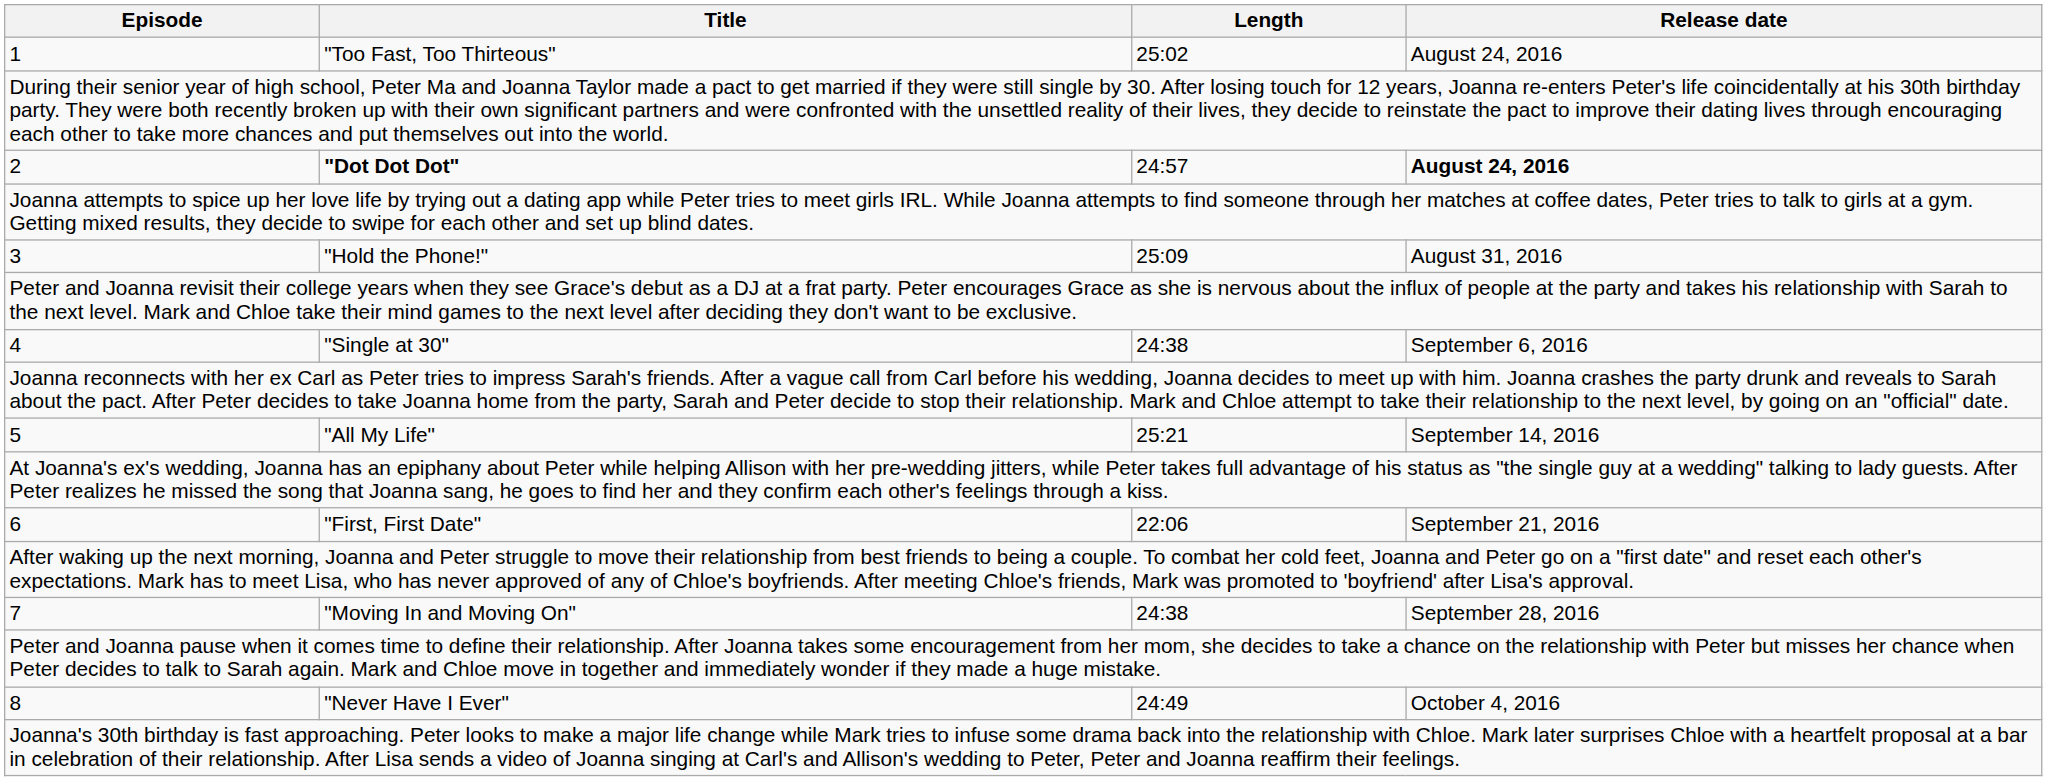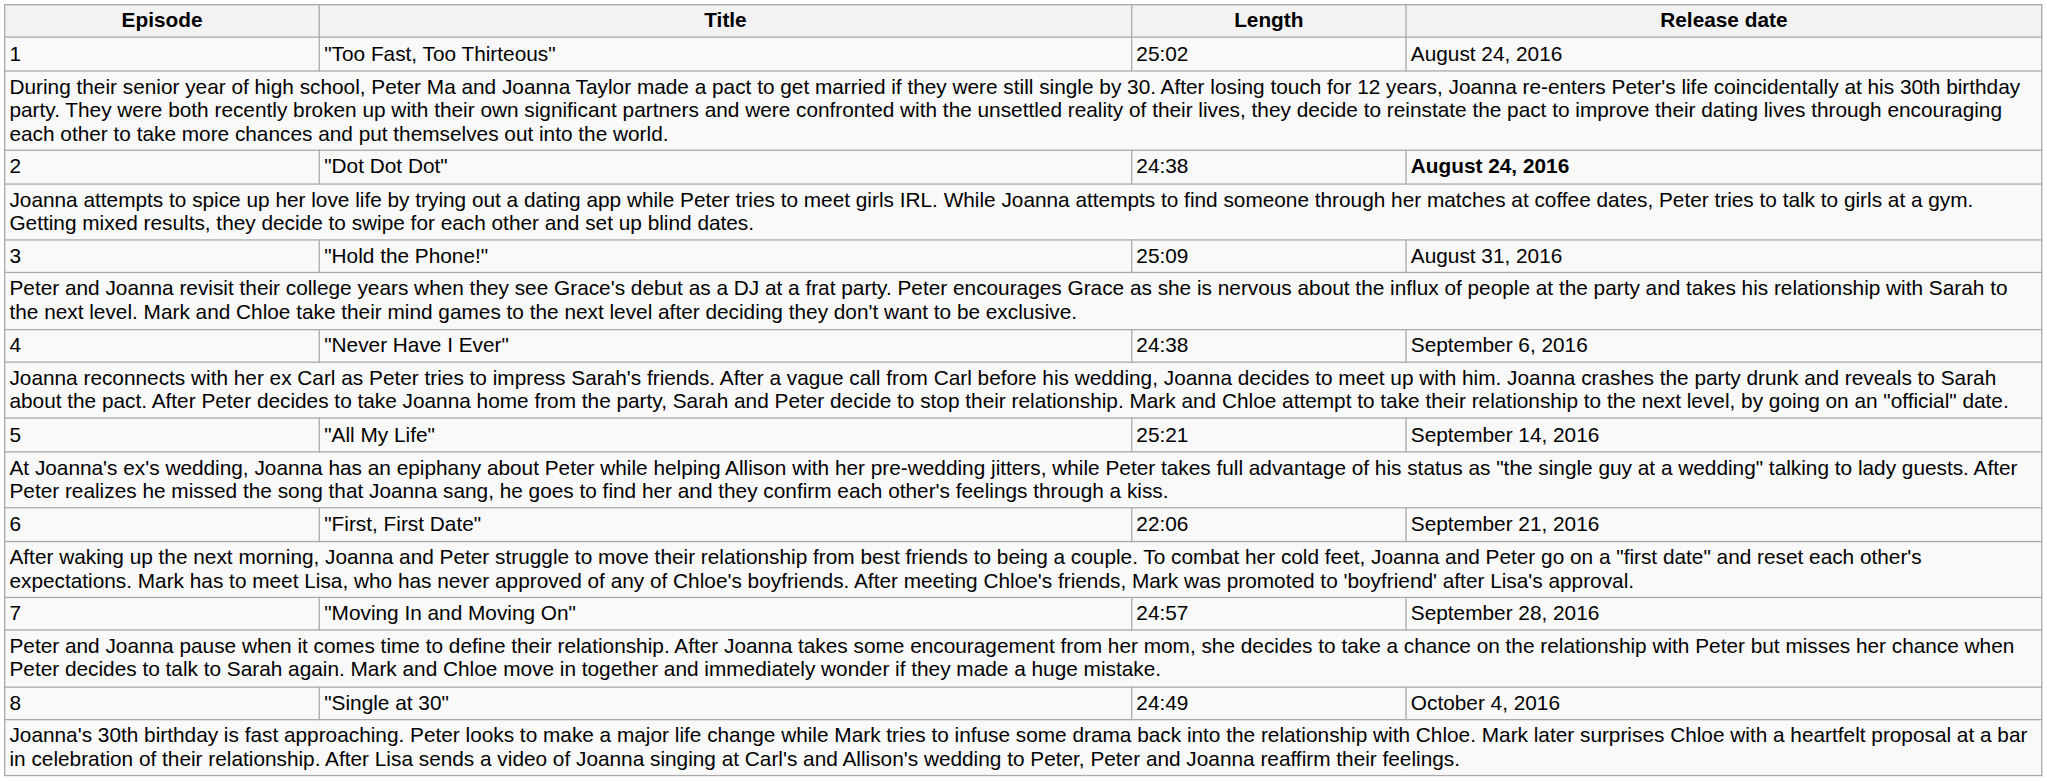(392, 166) bold -> (386, 166) normal
(1162, 166) 24:57 -> (1162, 166) 24:38
(387, 345) "Single at 30" -> (417, 345) "Never Have I Ever"
(1162, 613) 24:38 -> (1162, 613) 24:57
(417, 703) "Never Have I Ever" -> (387, 703) "Single at 30"
